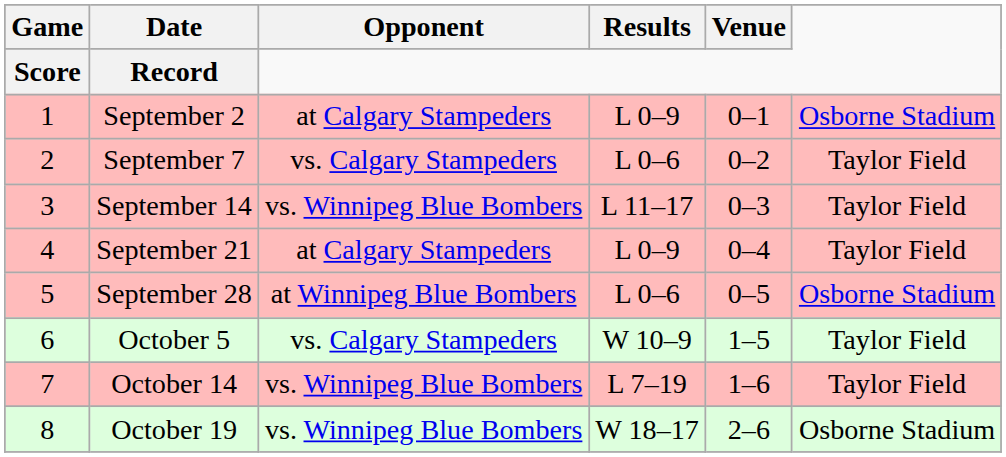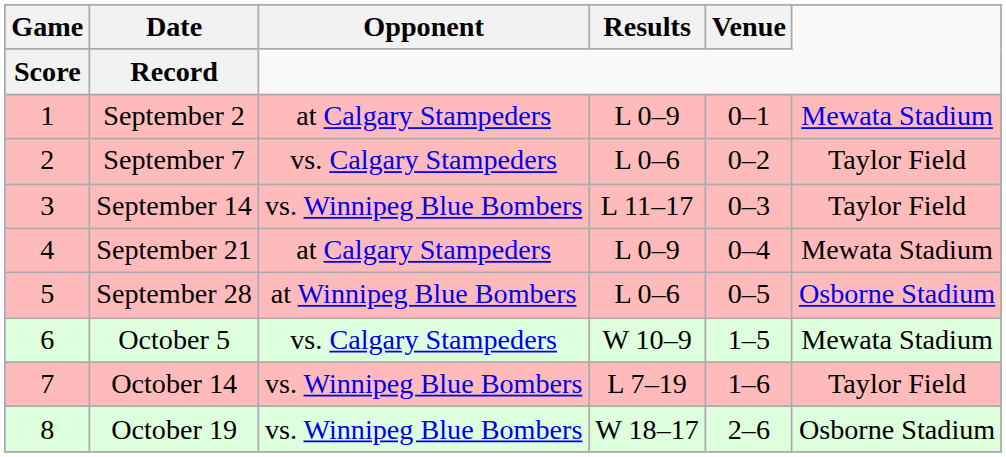(897, 116) Osborne Stadium -> (897, 116) Mewata Stadium
(897, 250) Taylor Field -> (897, 250) Mewata Stadium
(897, 339) Taylor Field -> (897, 339) Mewata Stadium
